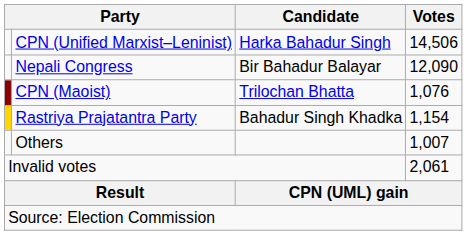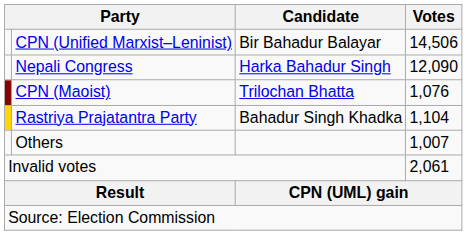(315, 42) Harka Bahadur Singh -> (310, 42) Bir Bahadur Balayar
(310, 67) Bir Bahadur Balayar -> (315, 67) Harka Bahadur Singh
(429, 117) 1,154 -> (429, 117) 1,104
